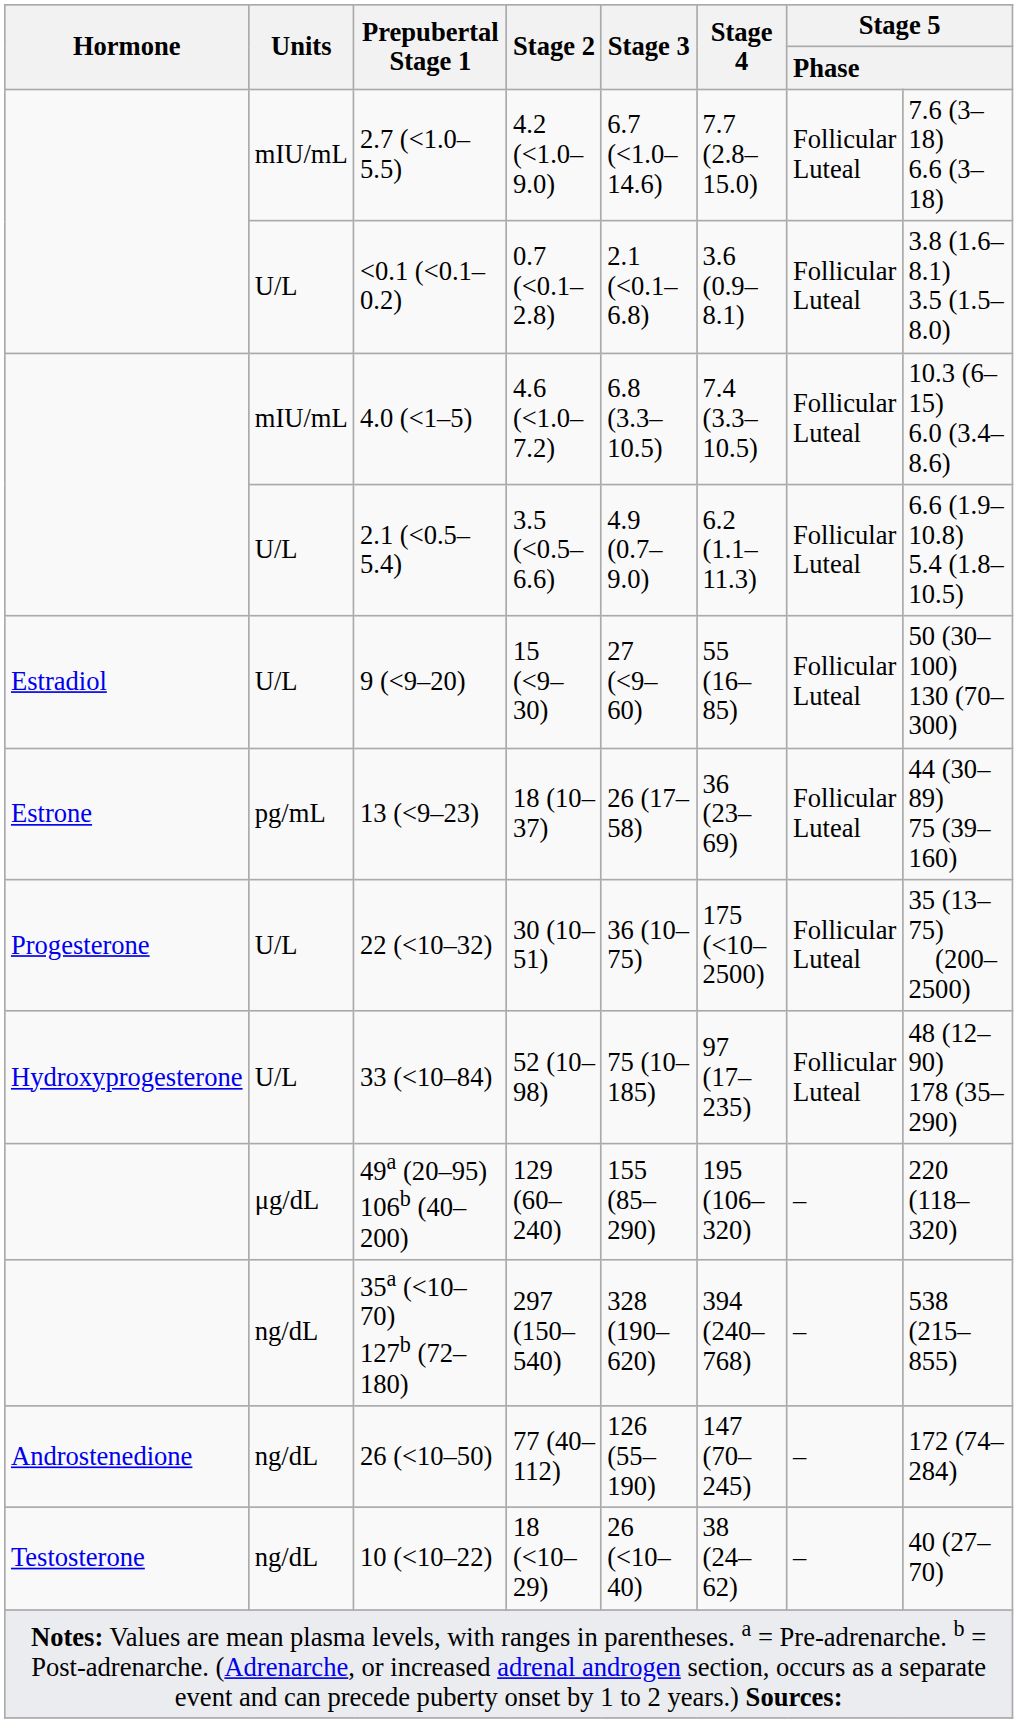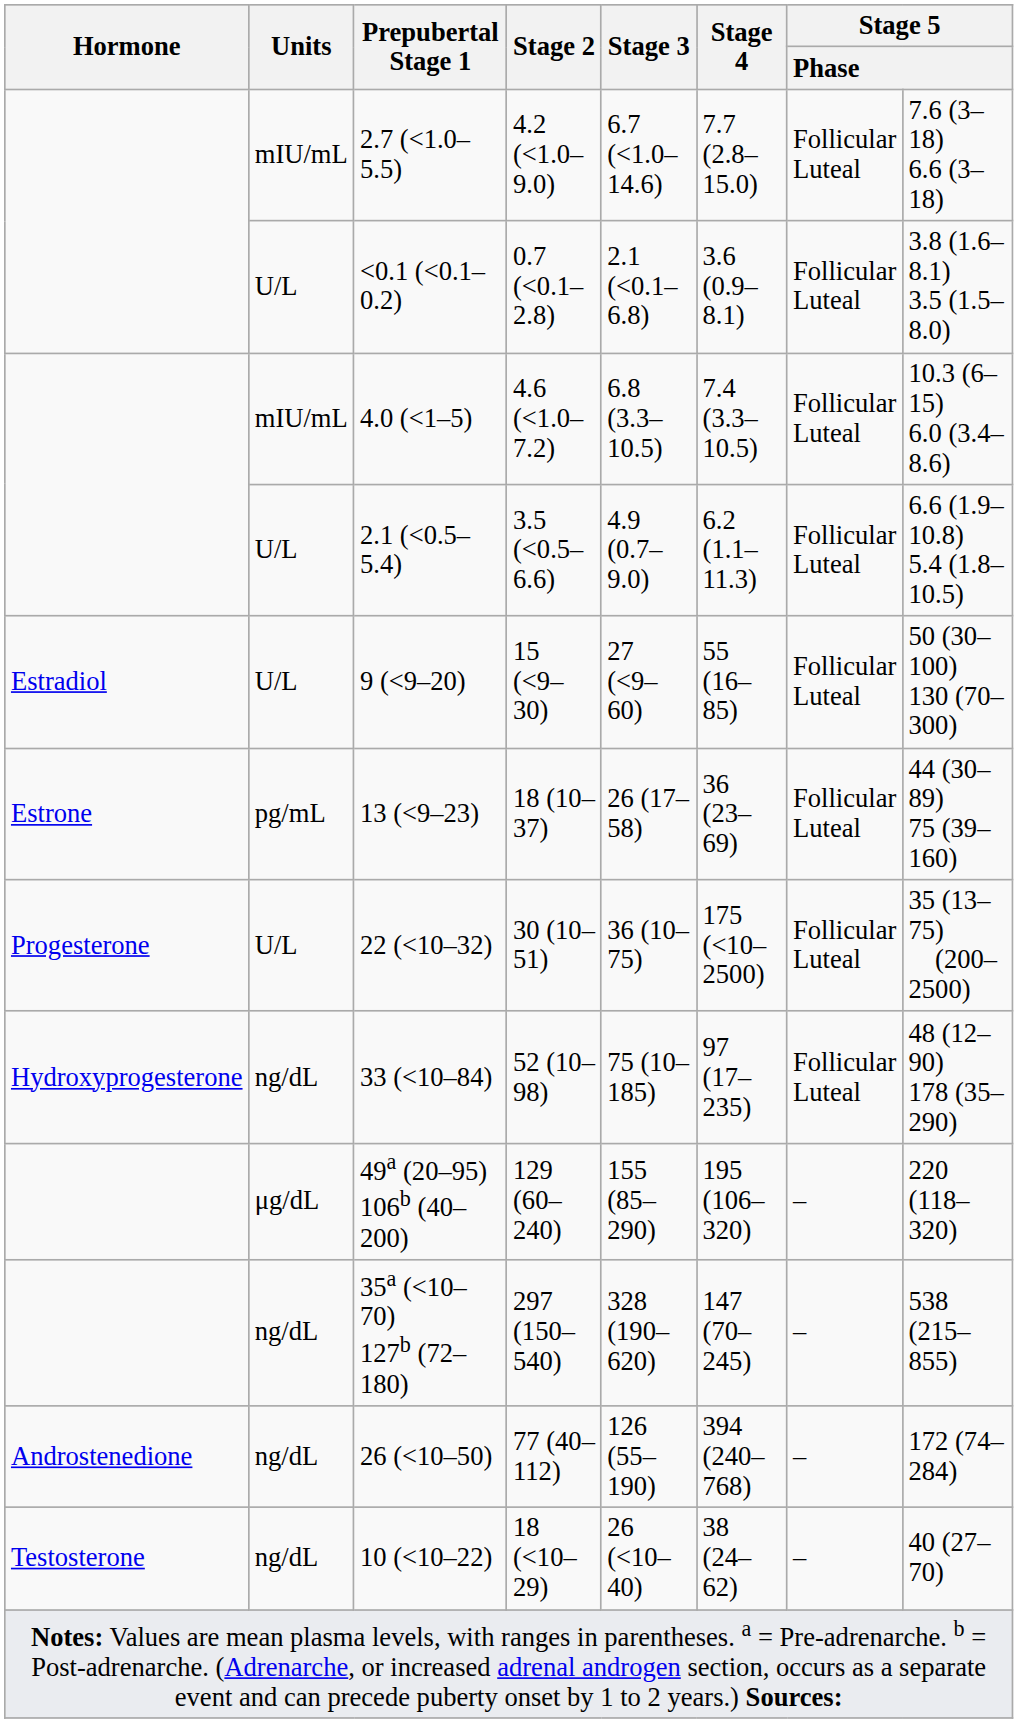(276, 1076) U/L -> (287, 1076) ng/dL
(734, 1332) 394 (240–768) -> (727, 1332) 147 (70–245)
(727, 1456) 147 (70–245) -> (734, 1456) 394 (240–768)
